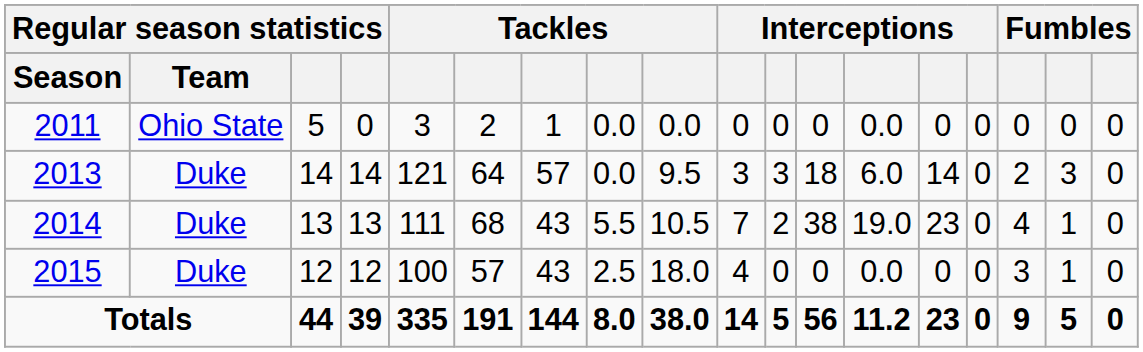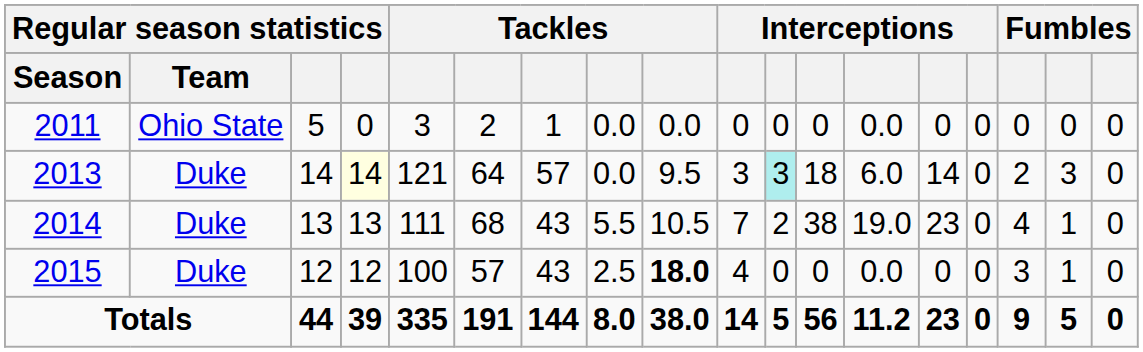(365, 175) no background -> (365, 175) lightyellow background
(781, 175) no background -> (781, 175) paleturquoise background
(680, 272) normal -> (680, 272) bold
